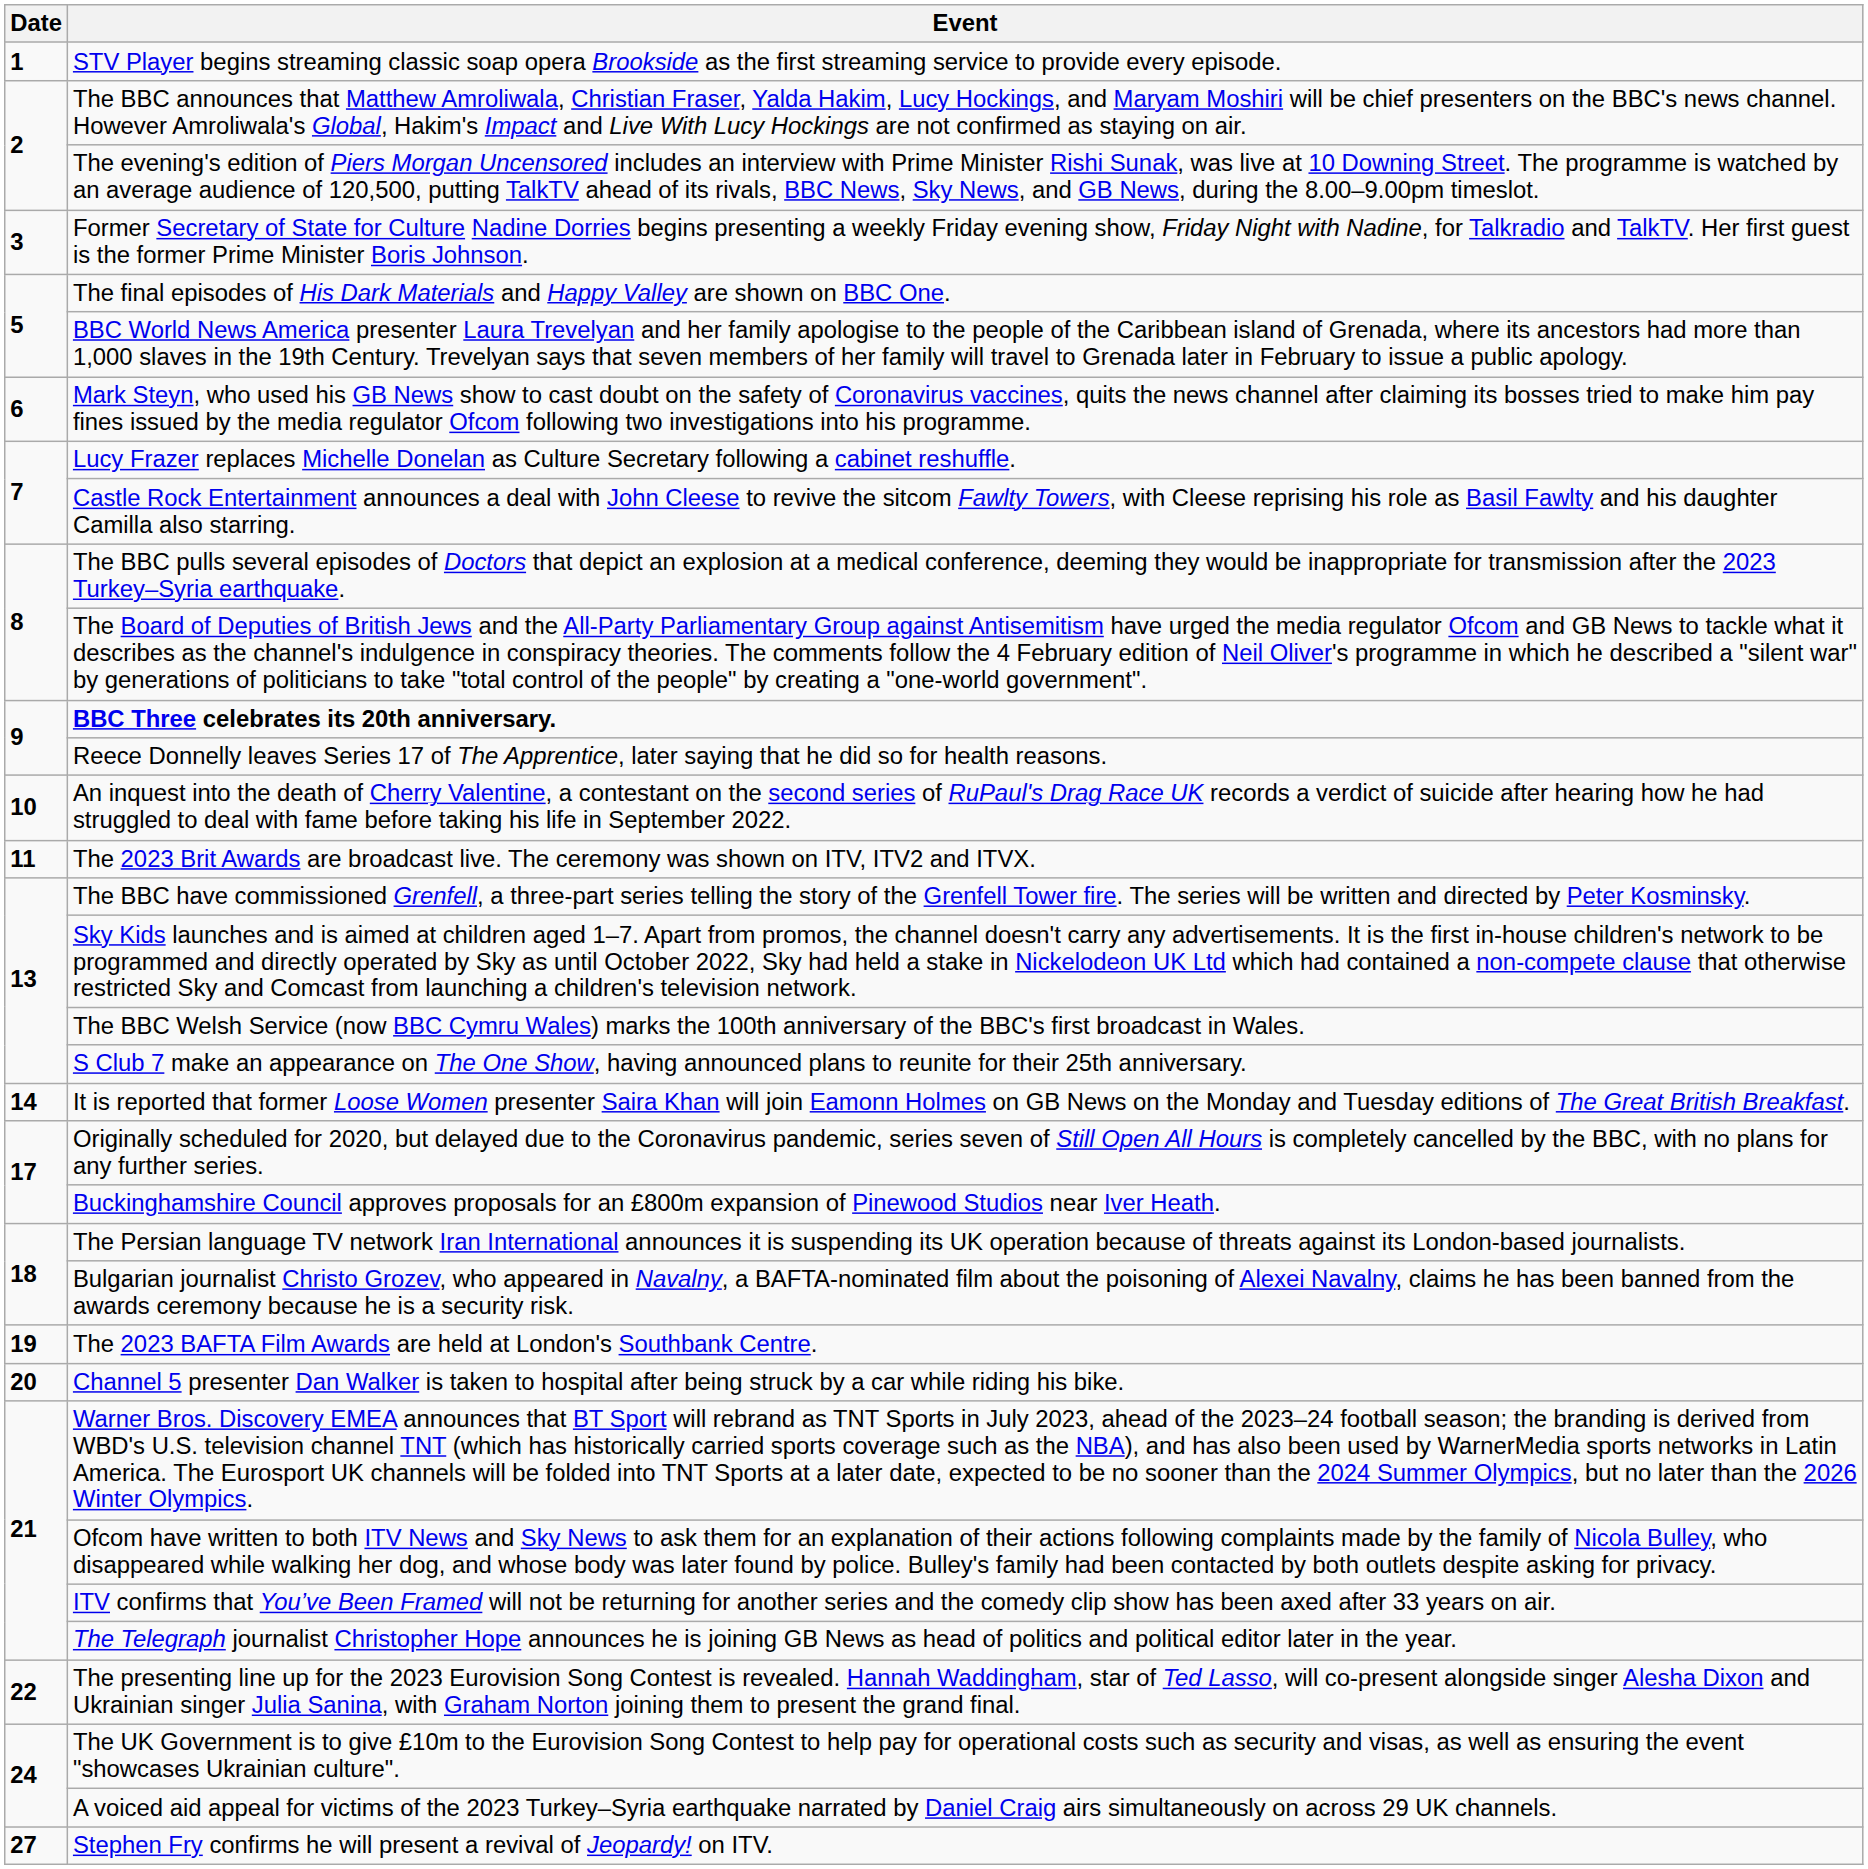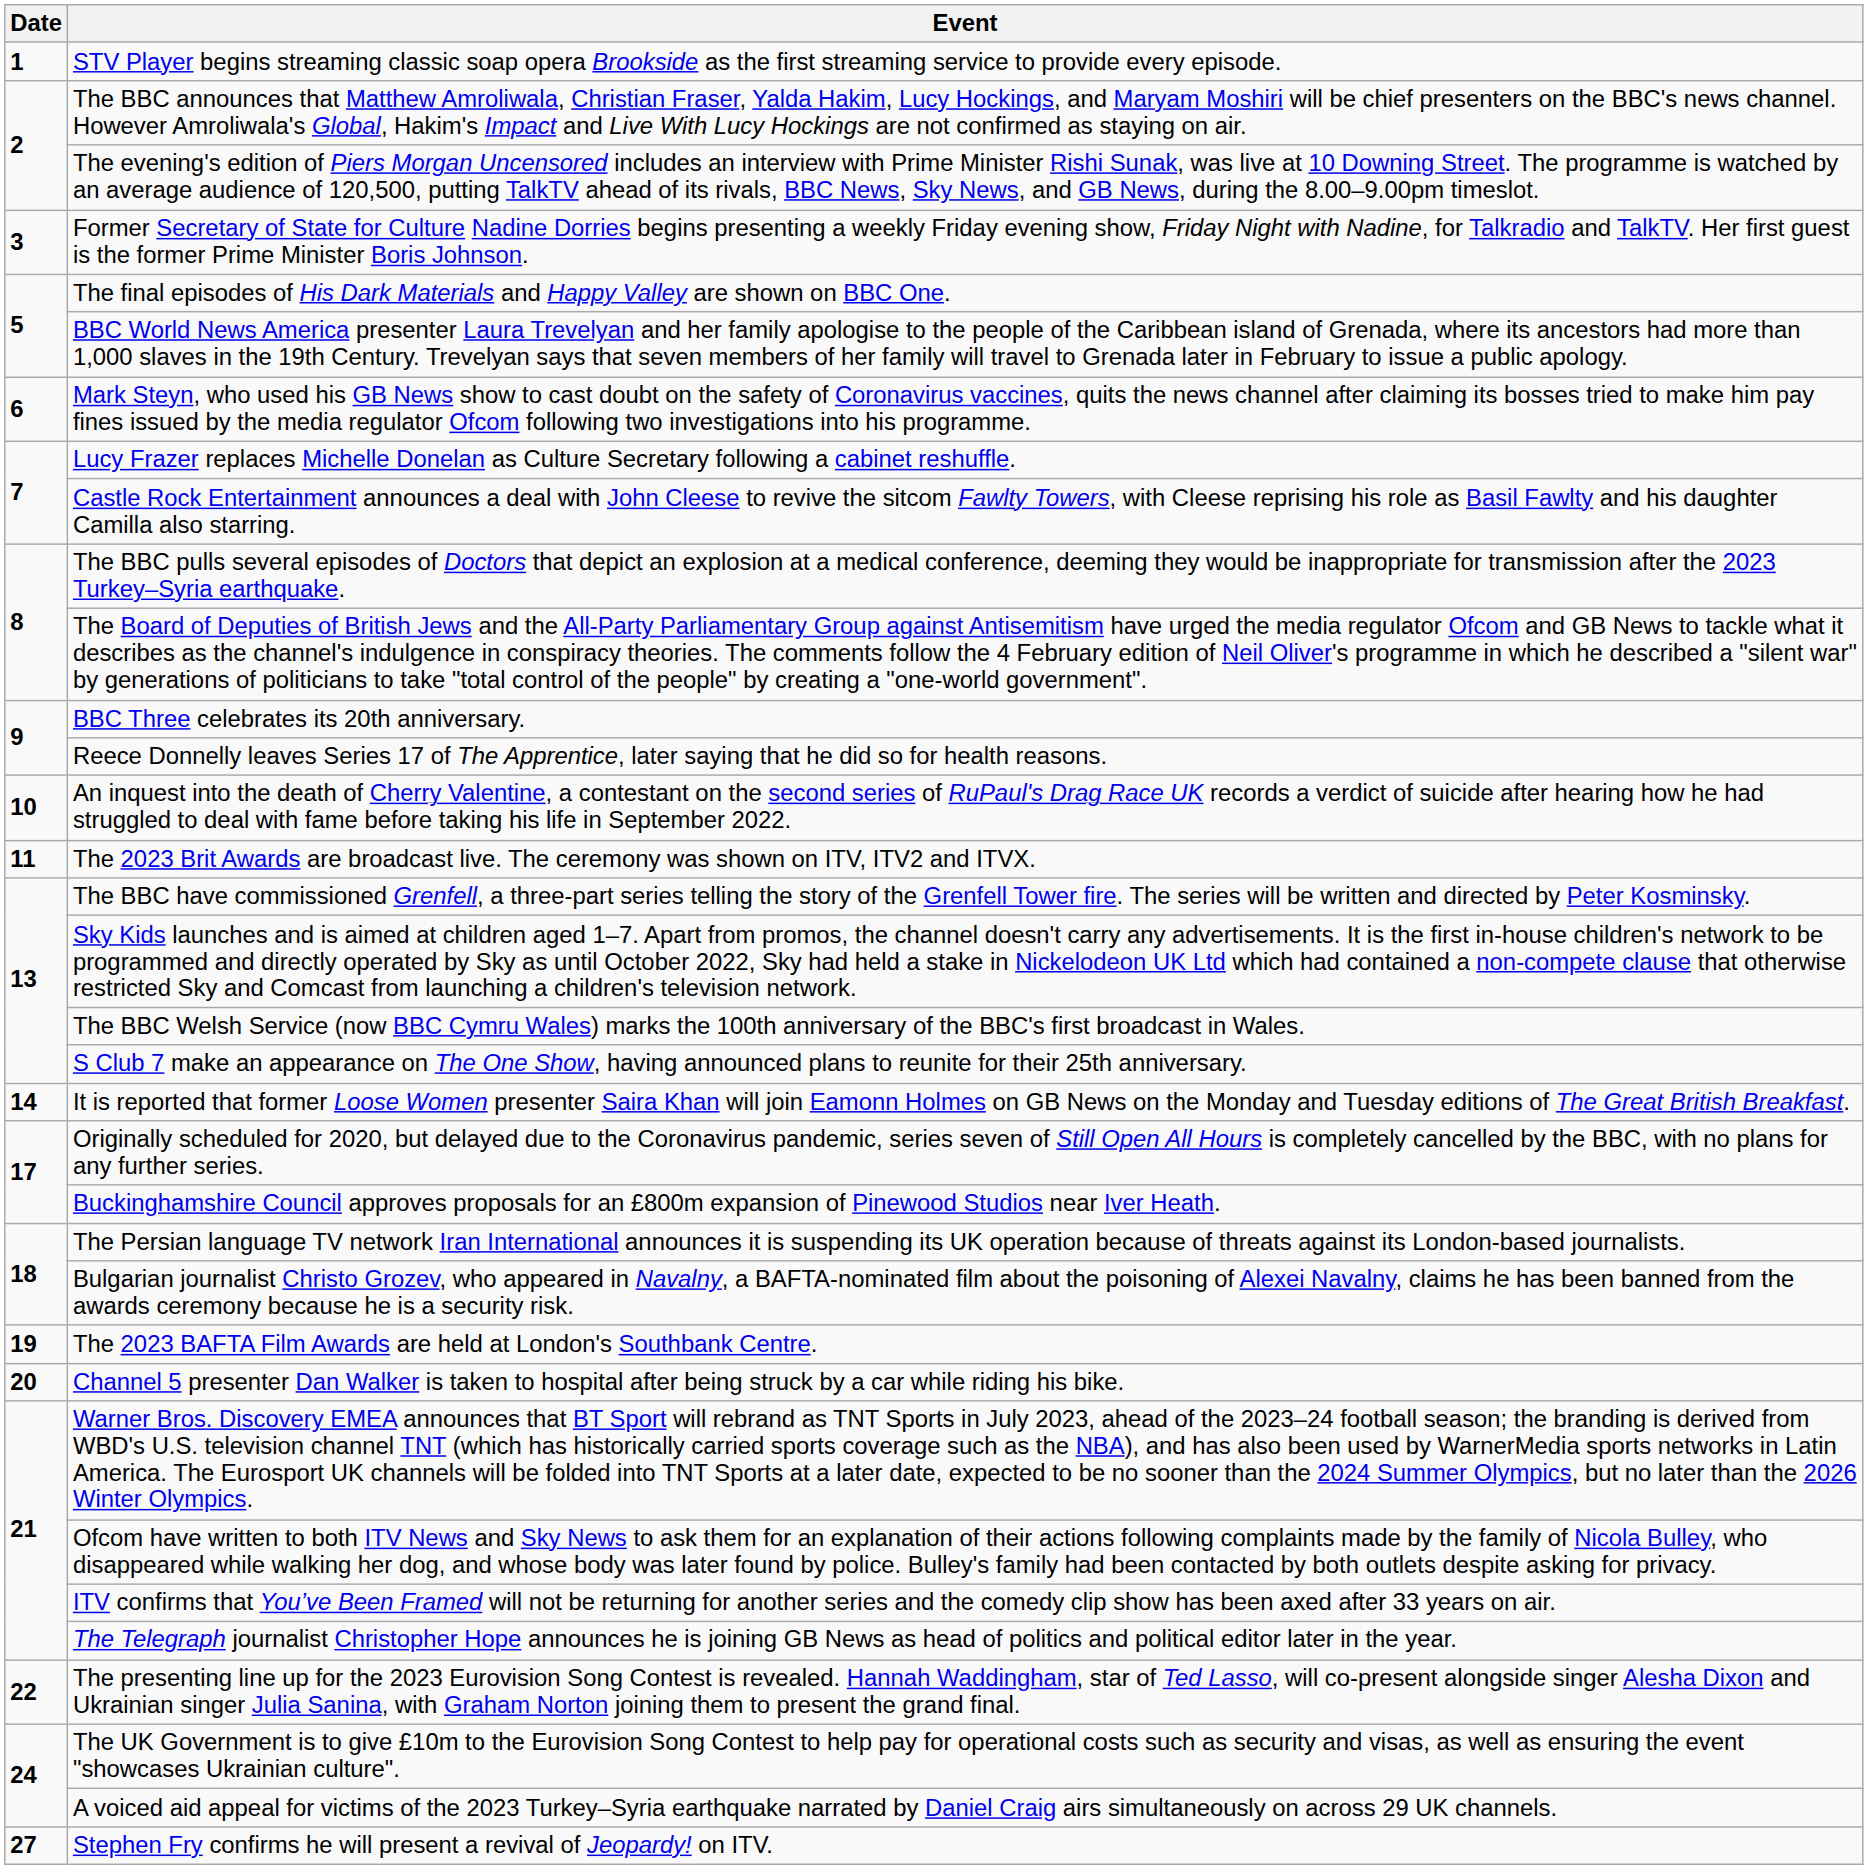(315, 718) bold -> (299, 718) normal
